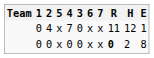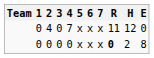columns swapped: (80, 13) <-> (59, 13)
(144, 29) 1 -> (144, 29) 0
